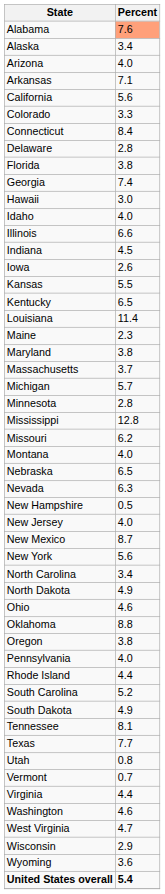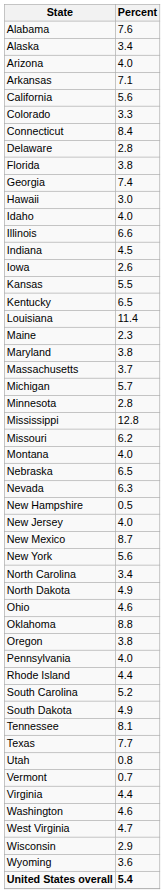(125, 30) lightsalmon background -> (125, 30) no background
